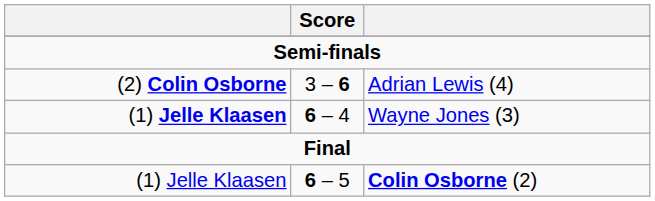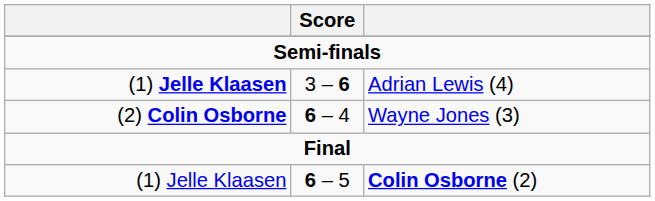(202, 84) (2) Colin Osborne -> (207, 84) (1) Jelle Klaasen
(207, 116) (1) Jelle Klaasen -> (202, 116) (2) Colin Osborne
